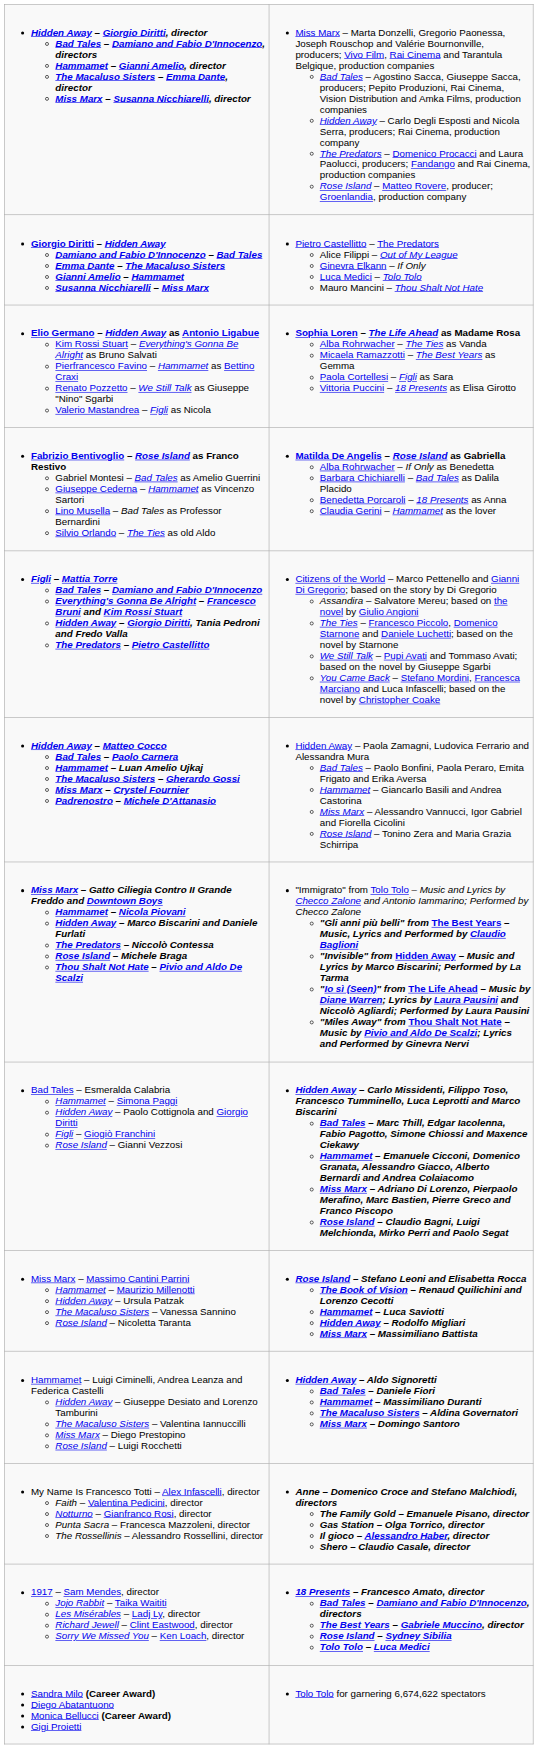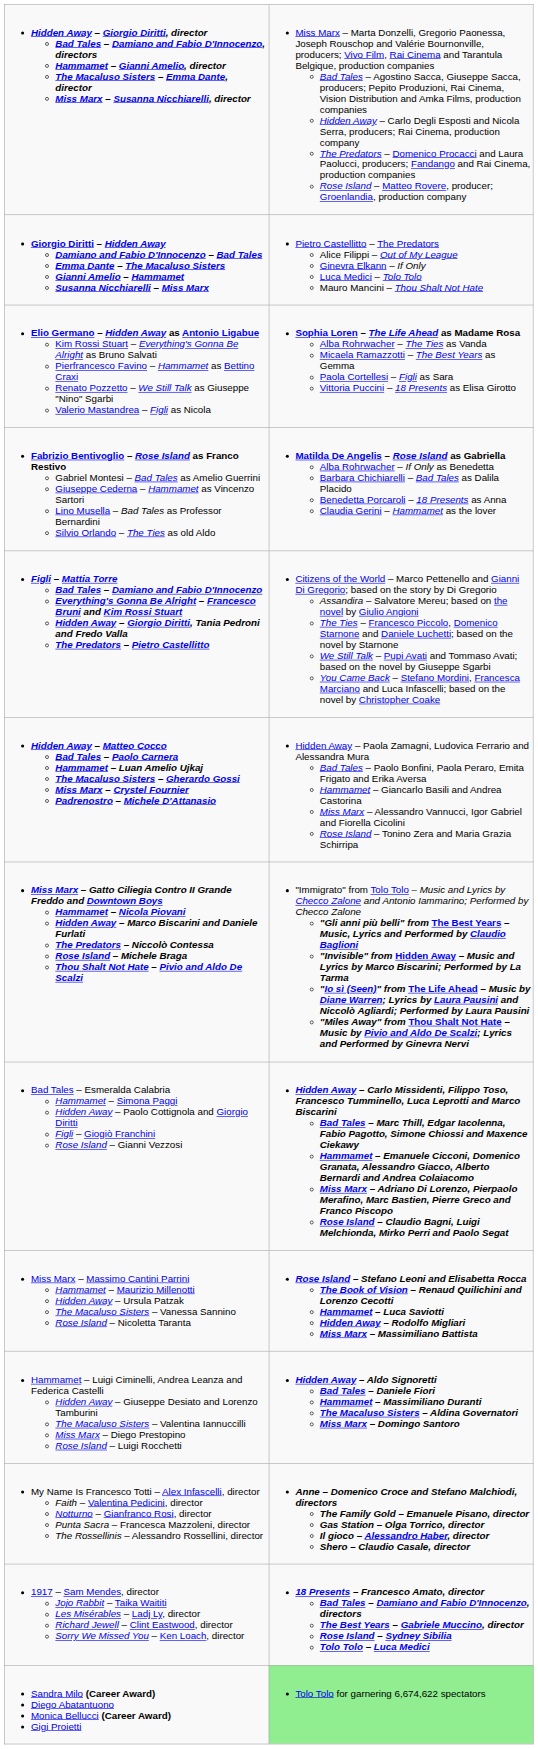(401, 1694) no background -> (401, 1694) lightgreen background
